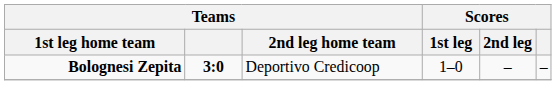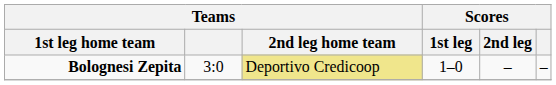(213, 67) bold -> (213, 67) normal
(313, 67) no background -> (313, 67) khaki background
